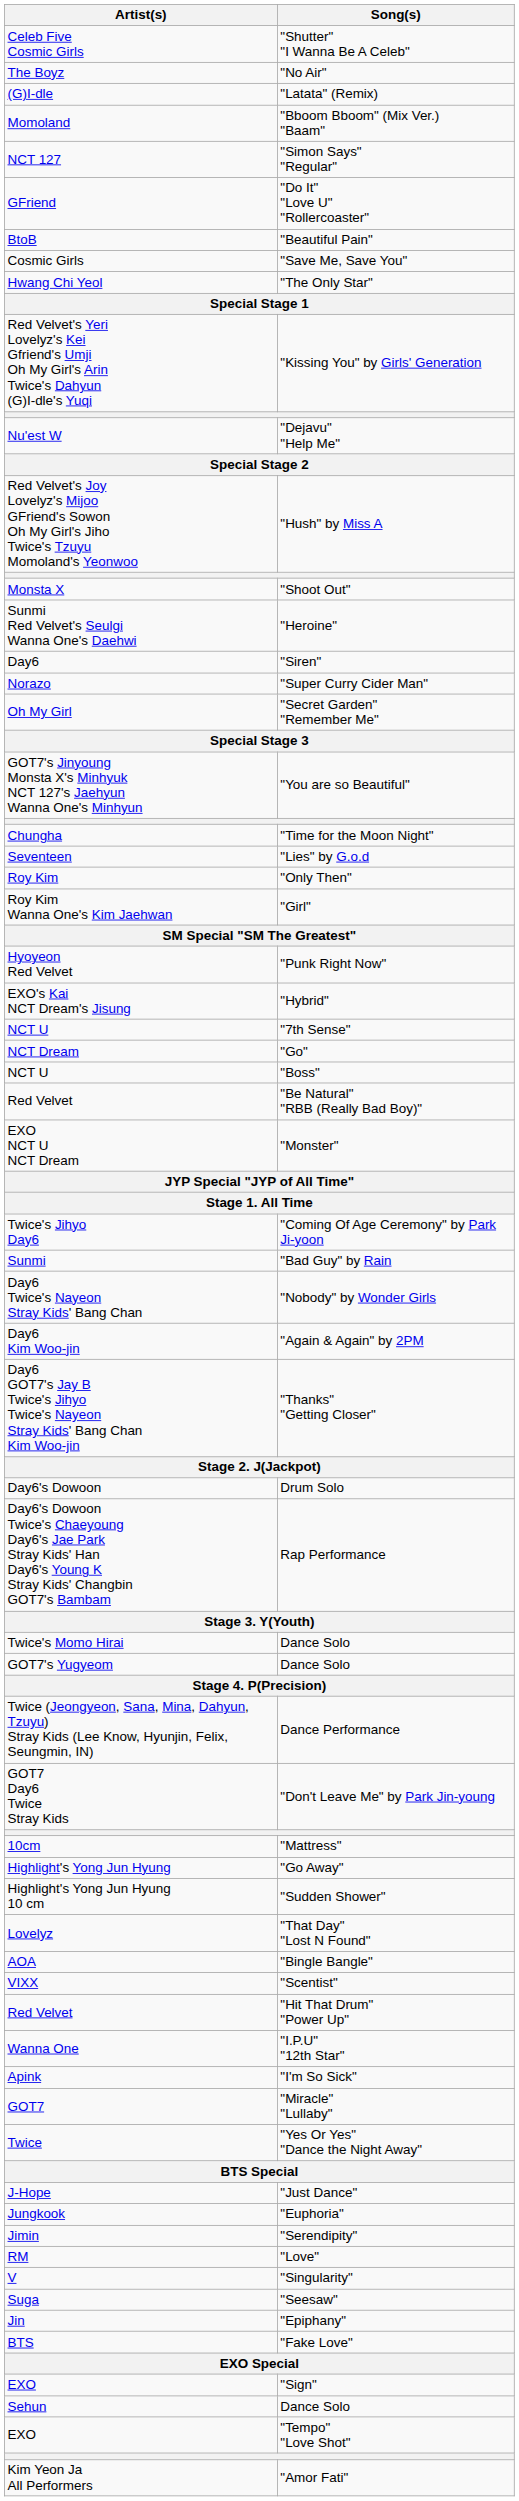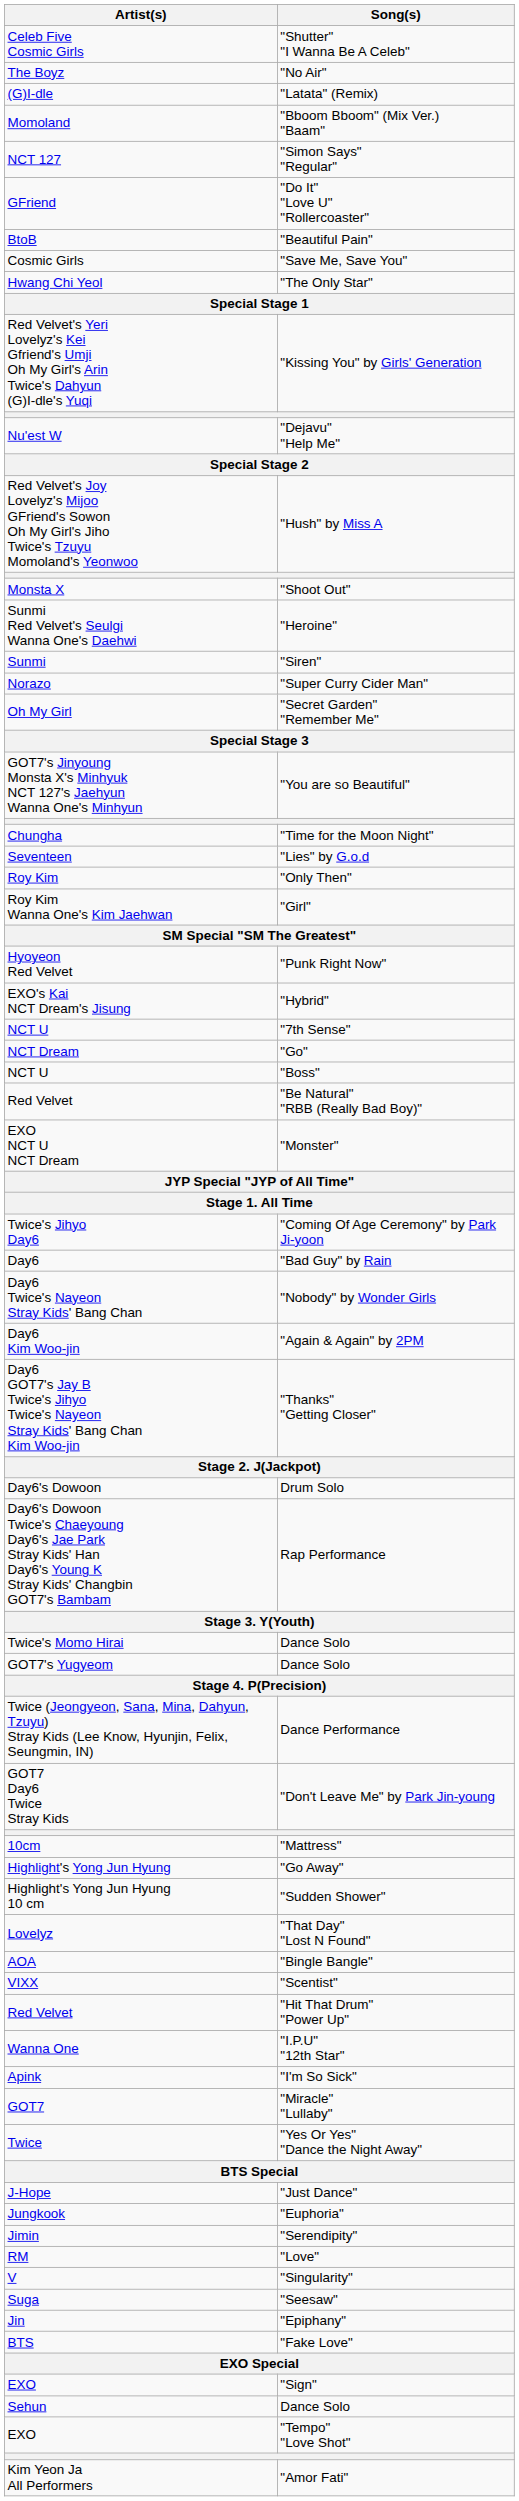(23, 662) Day6 -> (27, 662) Sunmi
(27, 1260) Sunmi -> (23, 1260) Day6
